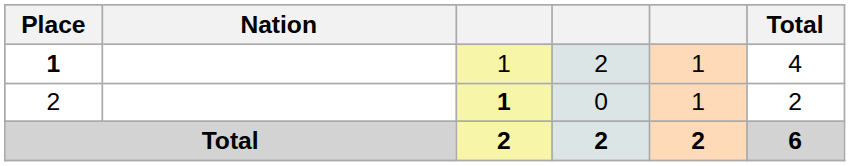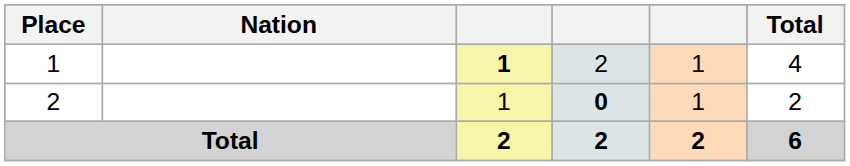(53, 64) bold -> (53, 64) normal
(504, 64) normal -> (504, 64) bold
(504, 103) bold -> (504, 103) normal
(601, 103) normal -> (601, 103) bold
